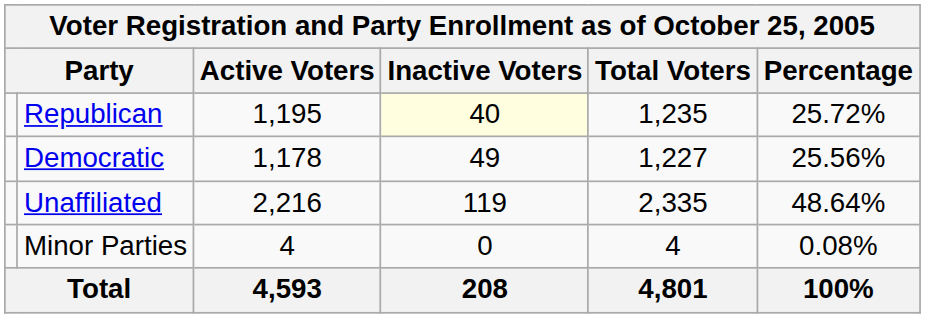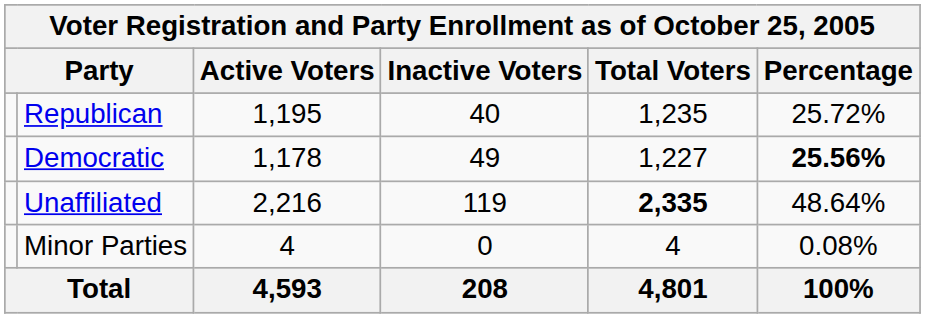(485, 114) lightyellow background -> (485, 114) no background
(838, 158) normal -> (838, 158) bold
(673, 202) normal -> (673, 202) bold
